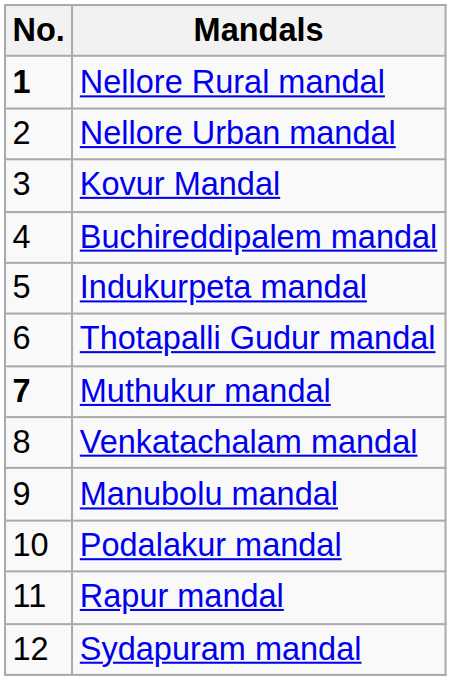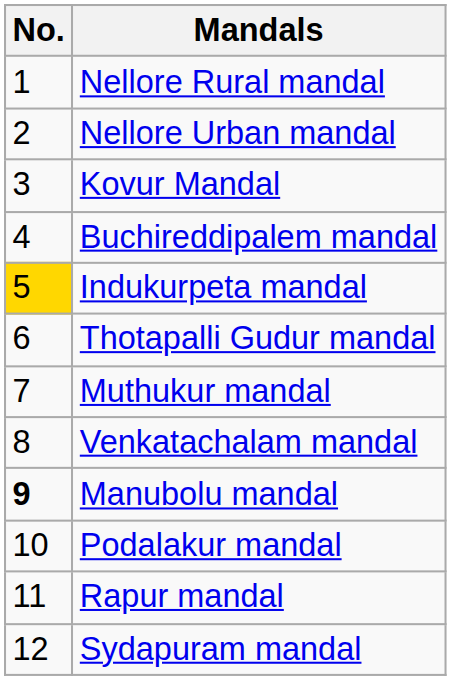(22, 81) bold -> (22, 81) normal
(22, 287) no background -> (22, 287) gold background
(22, 390) bold -> (22, 390) normal
(22, 493) normal -> (22, 493) bold
